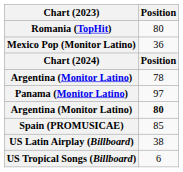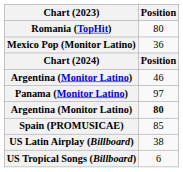(158, 77) 78 -> (158, 77) 46
